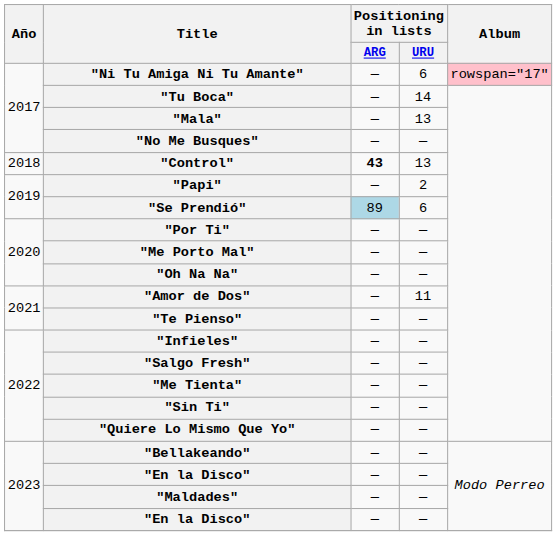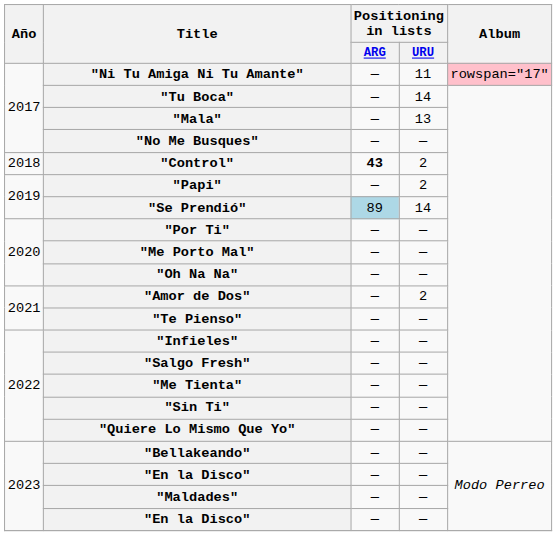(423, 74) 6 -> (423, 74) 11
(423, 163) 13 -> (423, 163) 2
(423, 208) 6 -> (423, 208) 14
(423, 297) 11 -> (423, 297) 2
